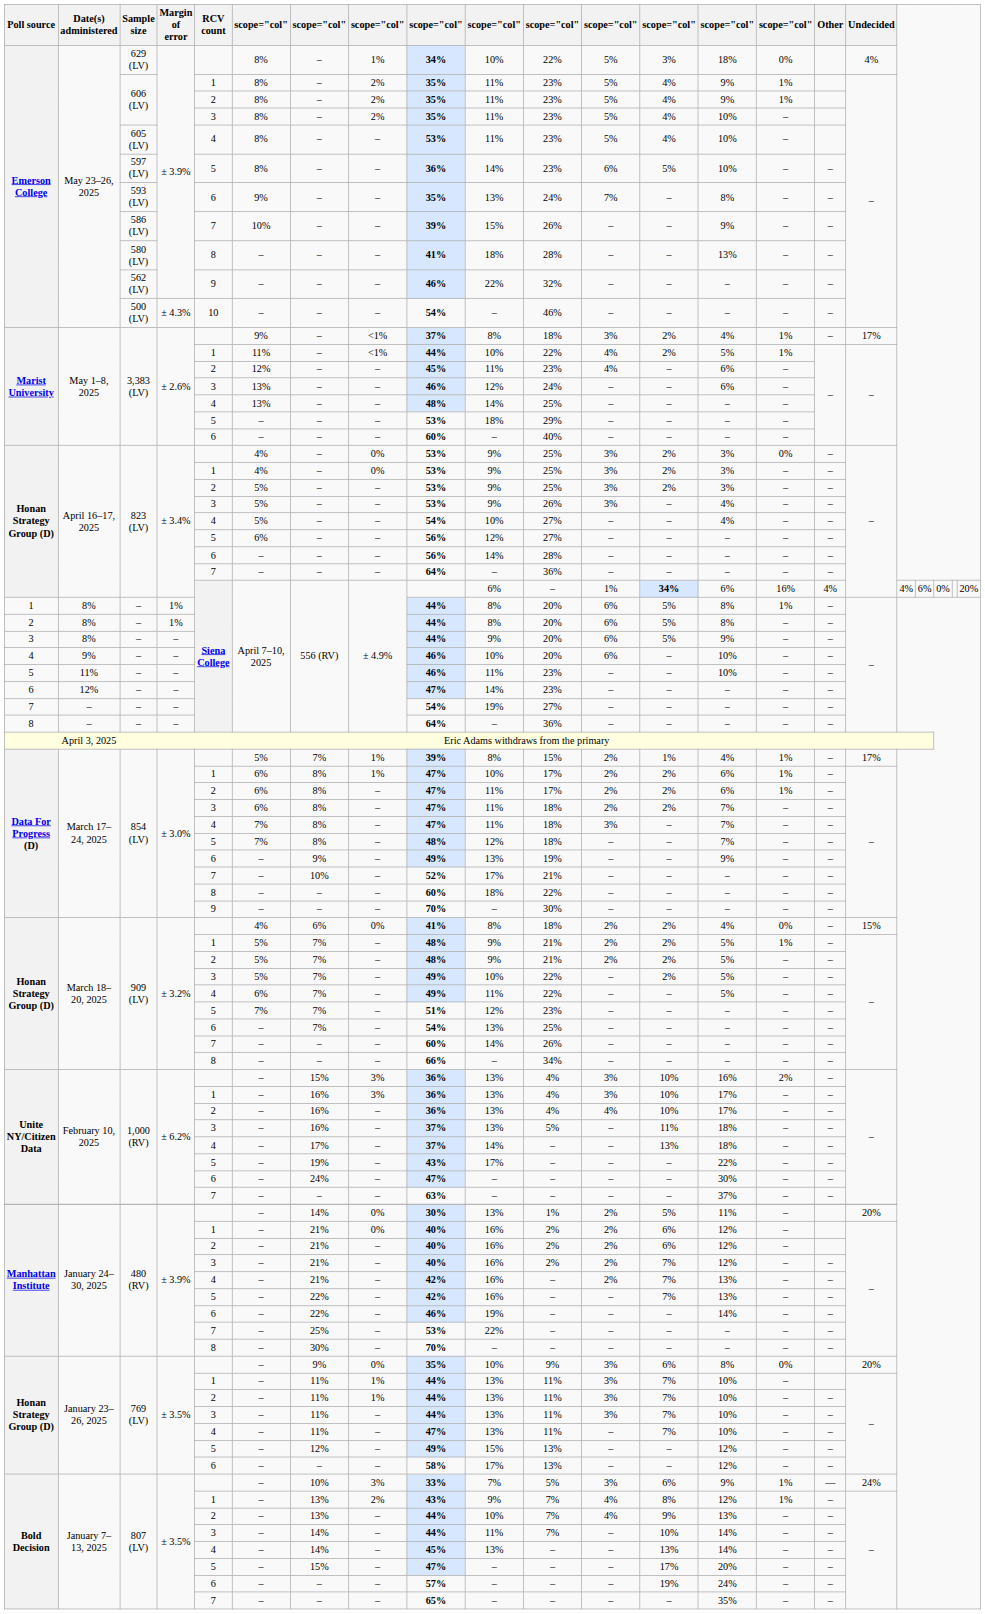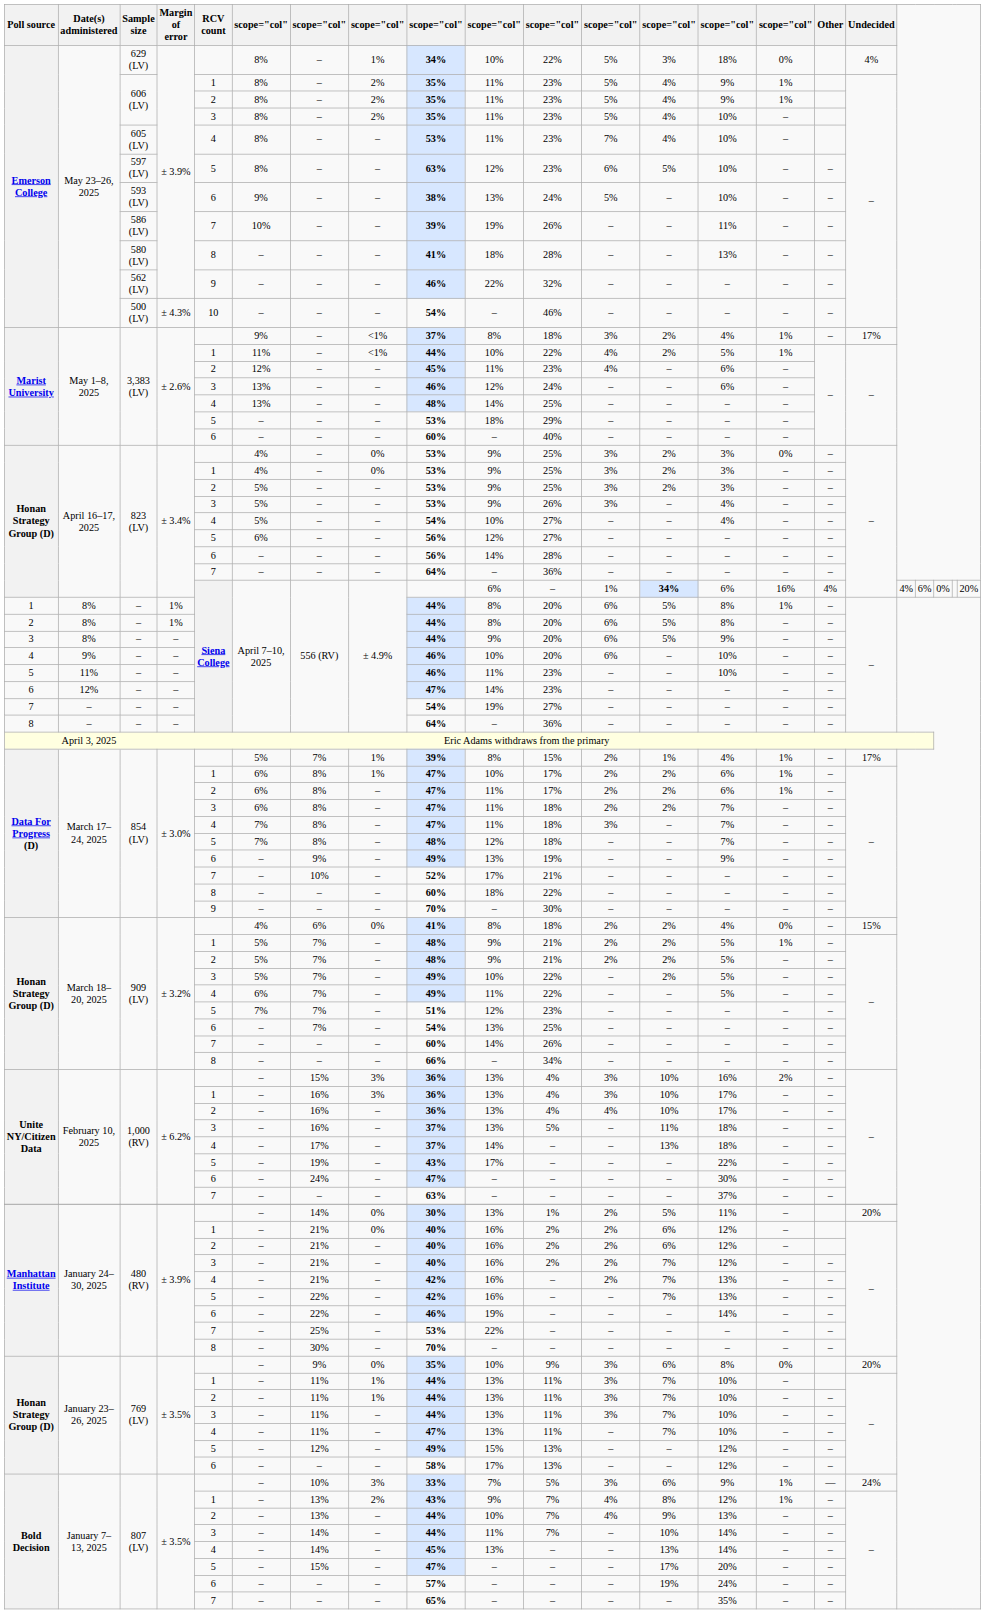(611, 139) 5% -> (611, 139) 7%
(436, 168) 36% -> (436, 168) 63%
(494, 168) 14% -> (494, 168) 12%
(436, 197) 35% -> (436, 197) 38%
(611, 197) 7% -> (611, 197) 5%
(727, 197) 8% -> (727, 197) 10%
(494, 226) 15% -> (494, 226) 19%
(727, 226) 9% -> (727, 226) 11%
